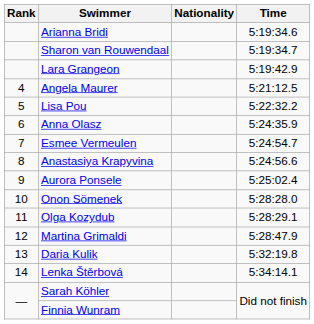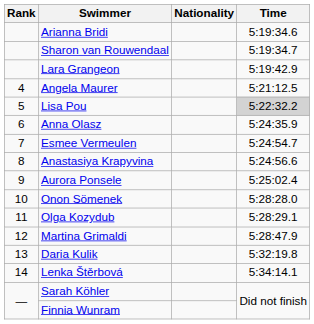(273, 106) no background -> (273, 106) lightgrey background
